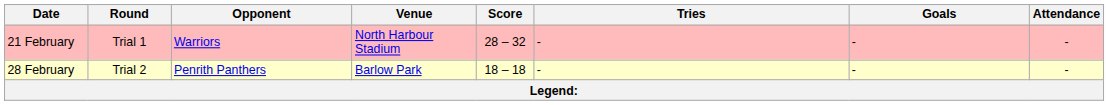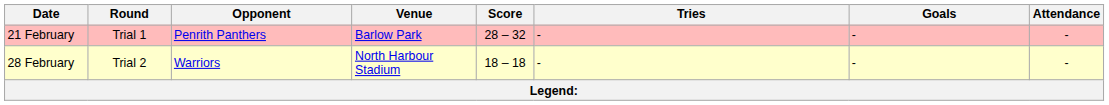(197, 42) Warriors -> (220, 35) Penrith Panthers
(394, 42) North Harbour Stadium -> (388, 35) Barlow Park
(220, 70) Penrith Panthers -> (197, 63) Warriors
(388, 70) Barlow Park -> (394, 63) North Harbour Stadium
